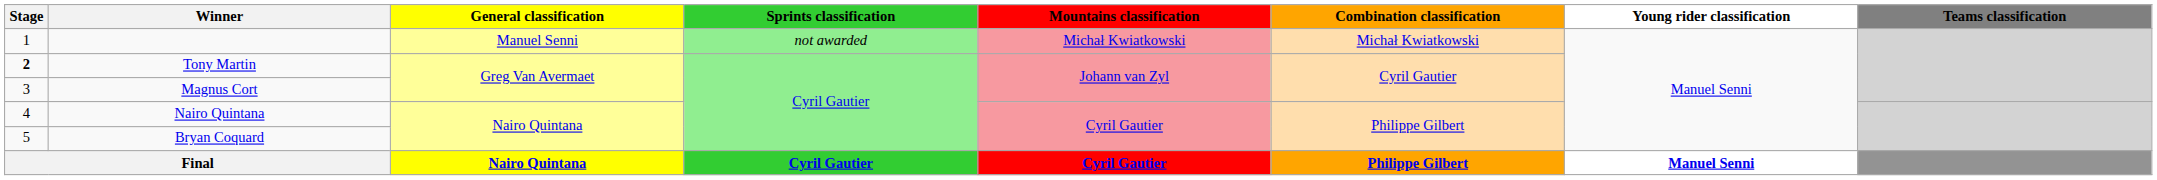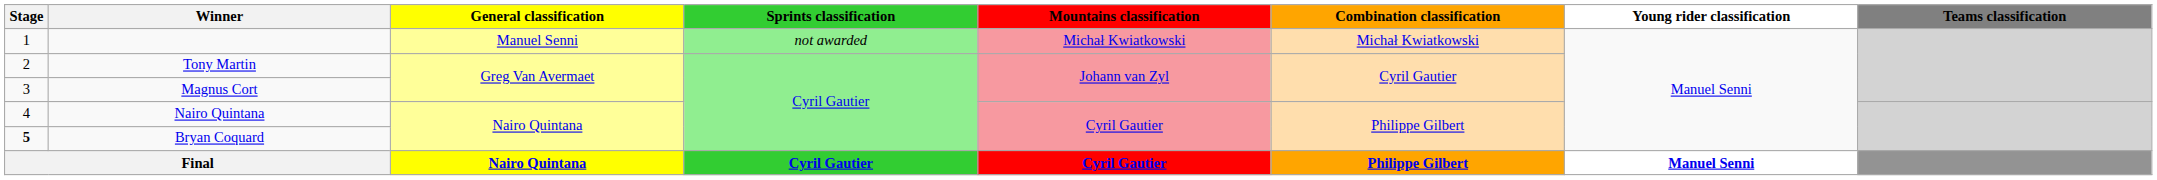(26, 65) bold -> (26, 65) normal
(26, 138) normal -> (26, 138) bold
